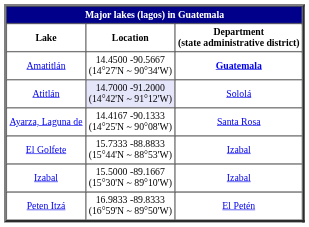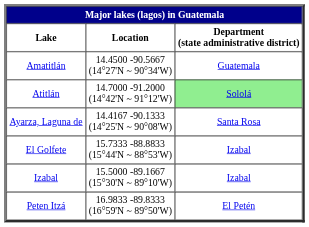(239, 65) bold -> (239, 65) normal
(130, 93) lavender background -> (130, 93) no background
(239, 93) no background -> (239, 93) lightgreen background
